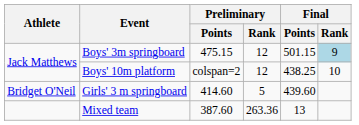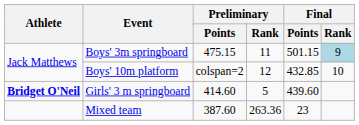(262, 52) 12 -> (265, 52) 11
(299, 72) 438.25 -> (303, 72) 432.85
(41, 91) normal -> (44, 91) bold
(299, 110) 13 -> (303, 110) 23
